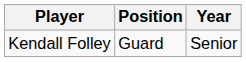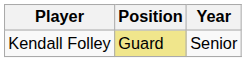(141, 43) no background -> (141, 43) khaki background
